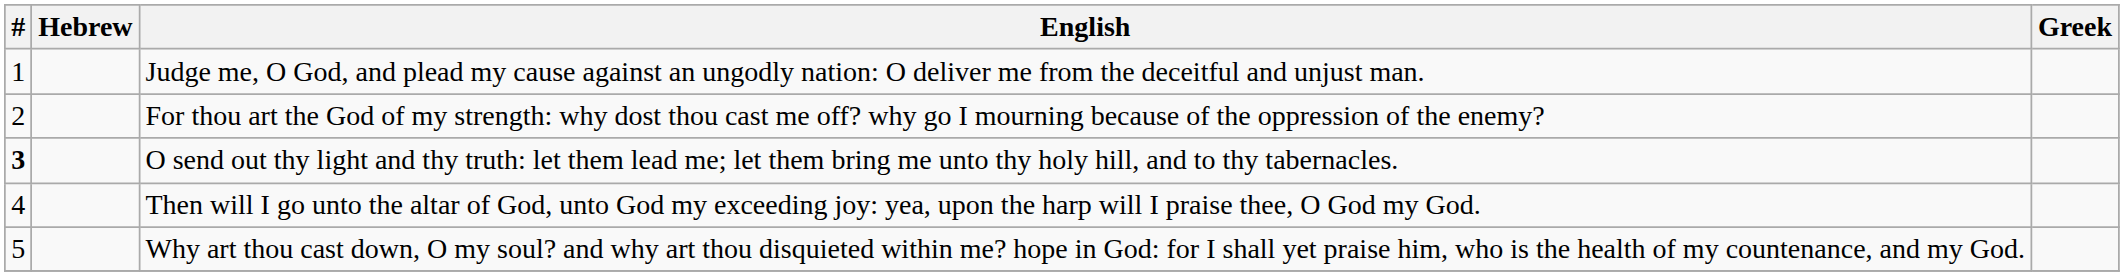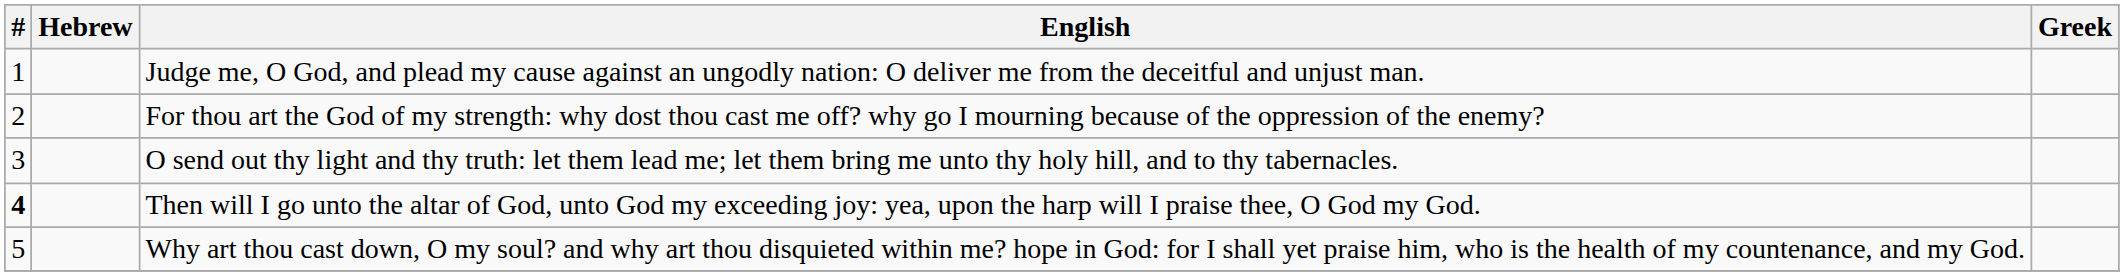(18, 159) bold -> (18, 159) normal
(18, 204) normal -> (18, 204) bold
